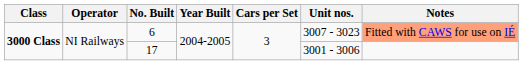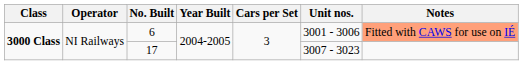(331, 32) 3007 - 3023 -> (331, 32) 3001 - 3006
(331, 50) 3001 - 3006 -> (331, 50) 3007 - 3023
